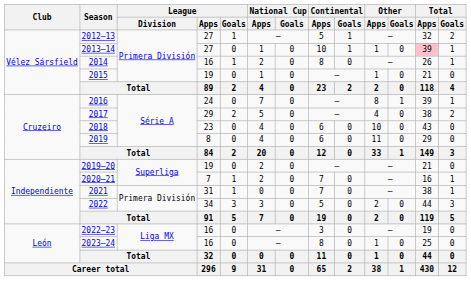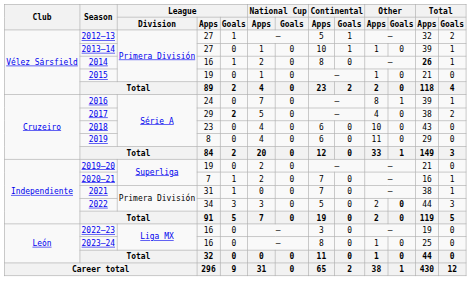(427, 50) pink background -> (427, 50) no background
(427, 62) normal -> (427, 62) bold
(234, 114) normal -> (234, 114) bold
(402, 205) normal -> (402, 205) bold
